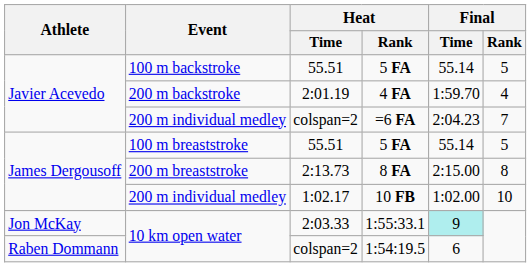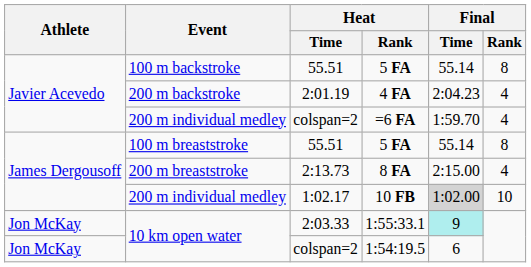(504, 68) 5 -> (504, 68) 8
(456, 94) 1:59.70 -> (456, 94) 2:04.23
(456, 119) 2:04.23 -> (456, 119) 1:59.70
(504, 119) 7 -> (504, 119) 4
(504, 145) 5 -> (504, 145) 8
(504, 171) 8 -> (504, 171) 4
(456, 197) no background -> (456, 197) lightgrey background
(63, 249) Raben Dommann -> (45, 249) Jon McKay
